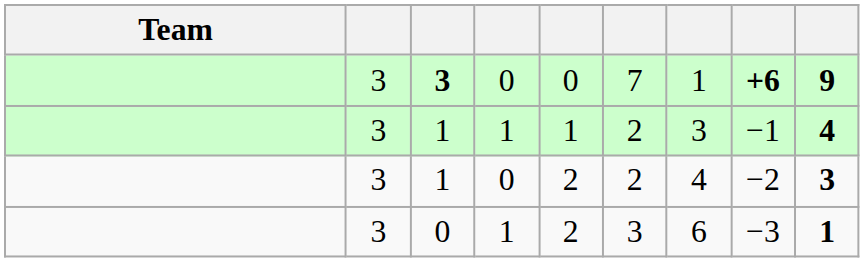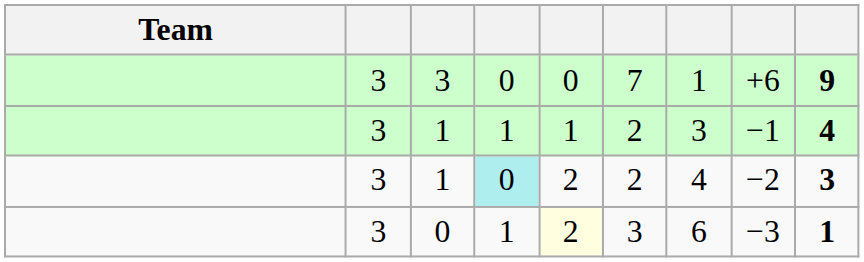(442, 79) bold -> (442, 79) normal
(763, 79) bold -> (763, 79) normal
(507, 180) no background -> (507, 180) paleturquoise background
(571, 230) no background -> (571, 230) lightyellow background
